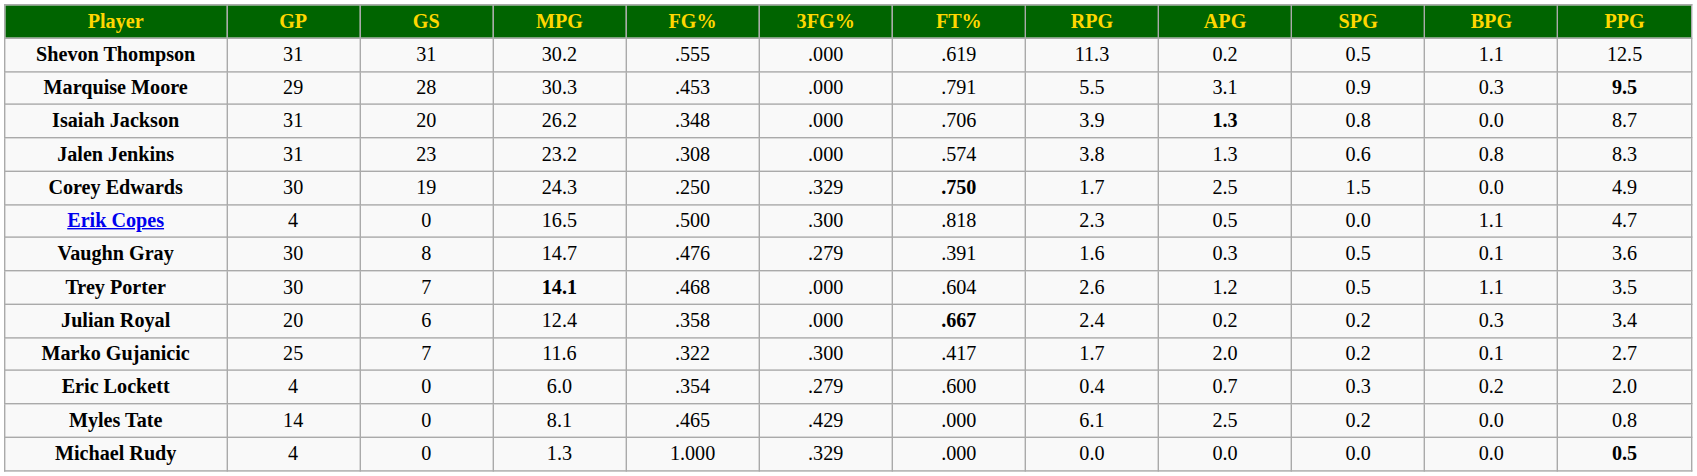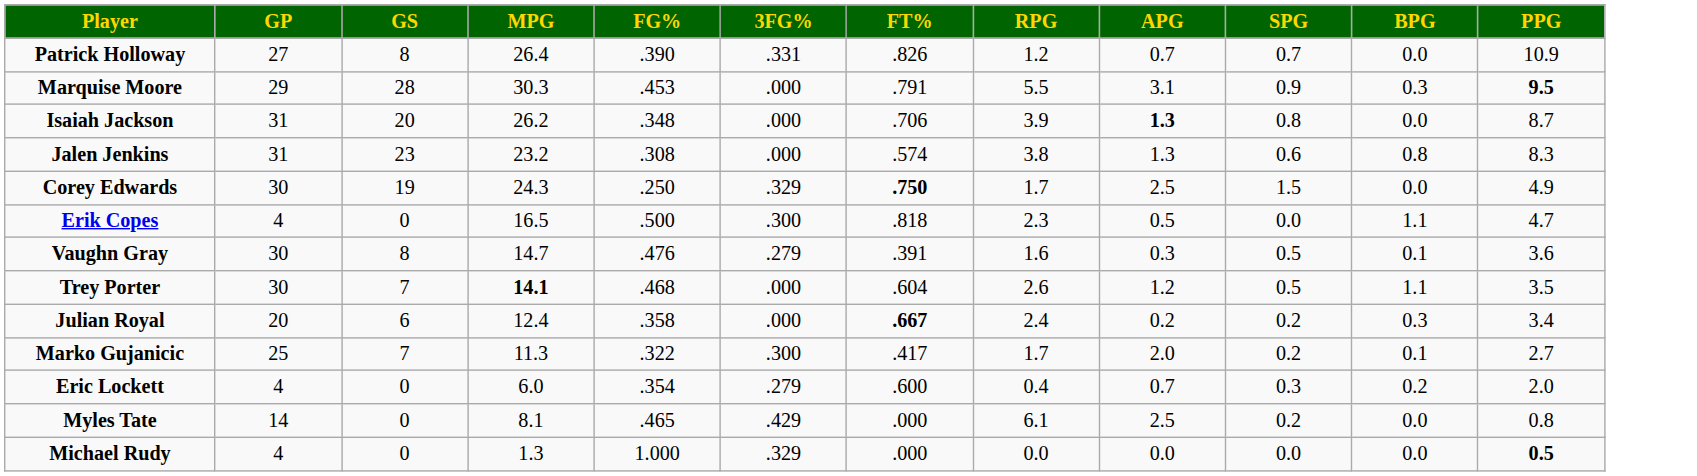- row: (116, 54)
+ row: (110, 54)
(559, 354) 11.6 -> (531, 354) 11.3
